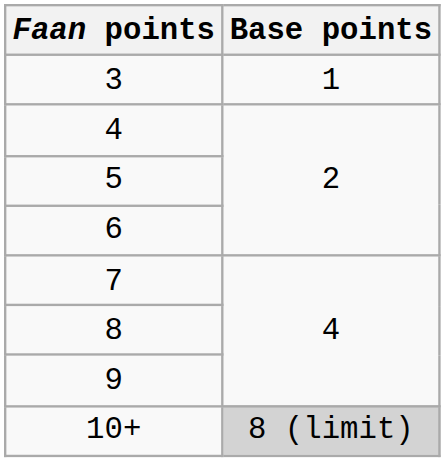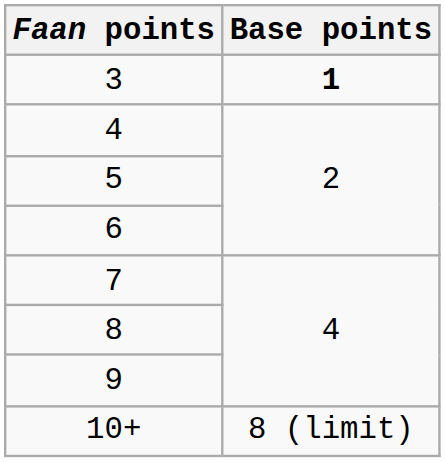(331, 80) normal -> (331, 80) bold
(331, 430) lightgrey background -> (331, 430) no background
